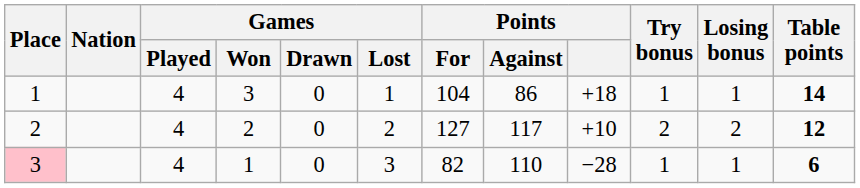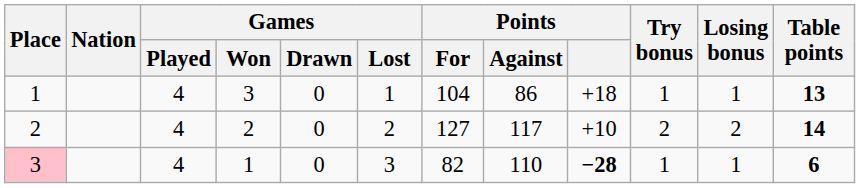(814, 93) 14 -> (814, 93) 13
(814, 128) 12 -> (814, 128) 14
(599, 164) normal -> (599, 164) bold
